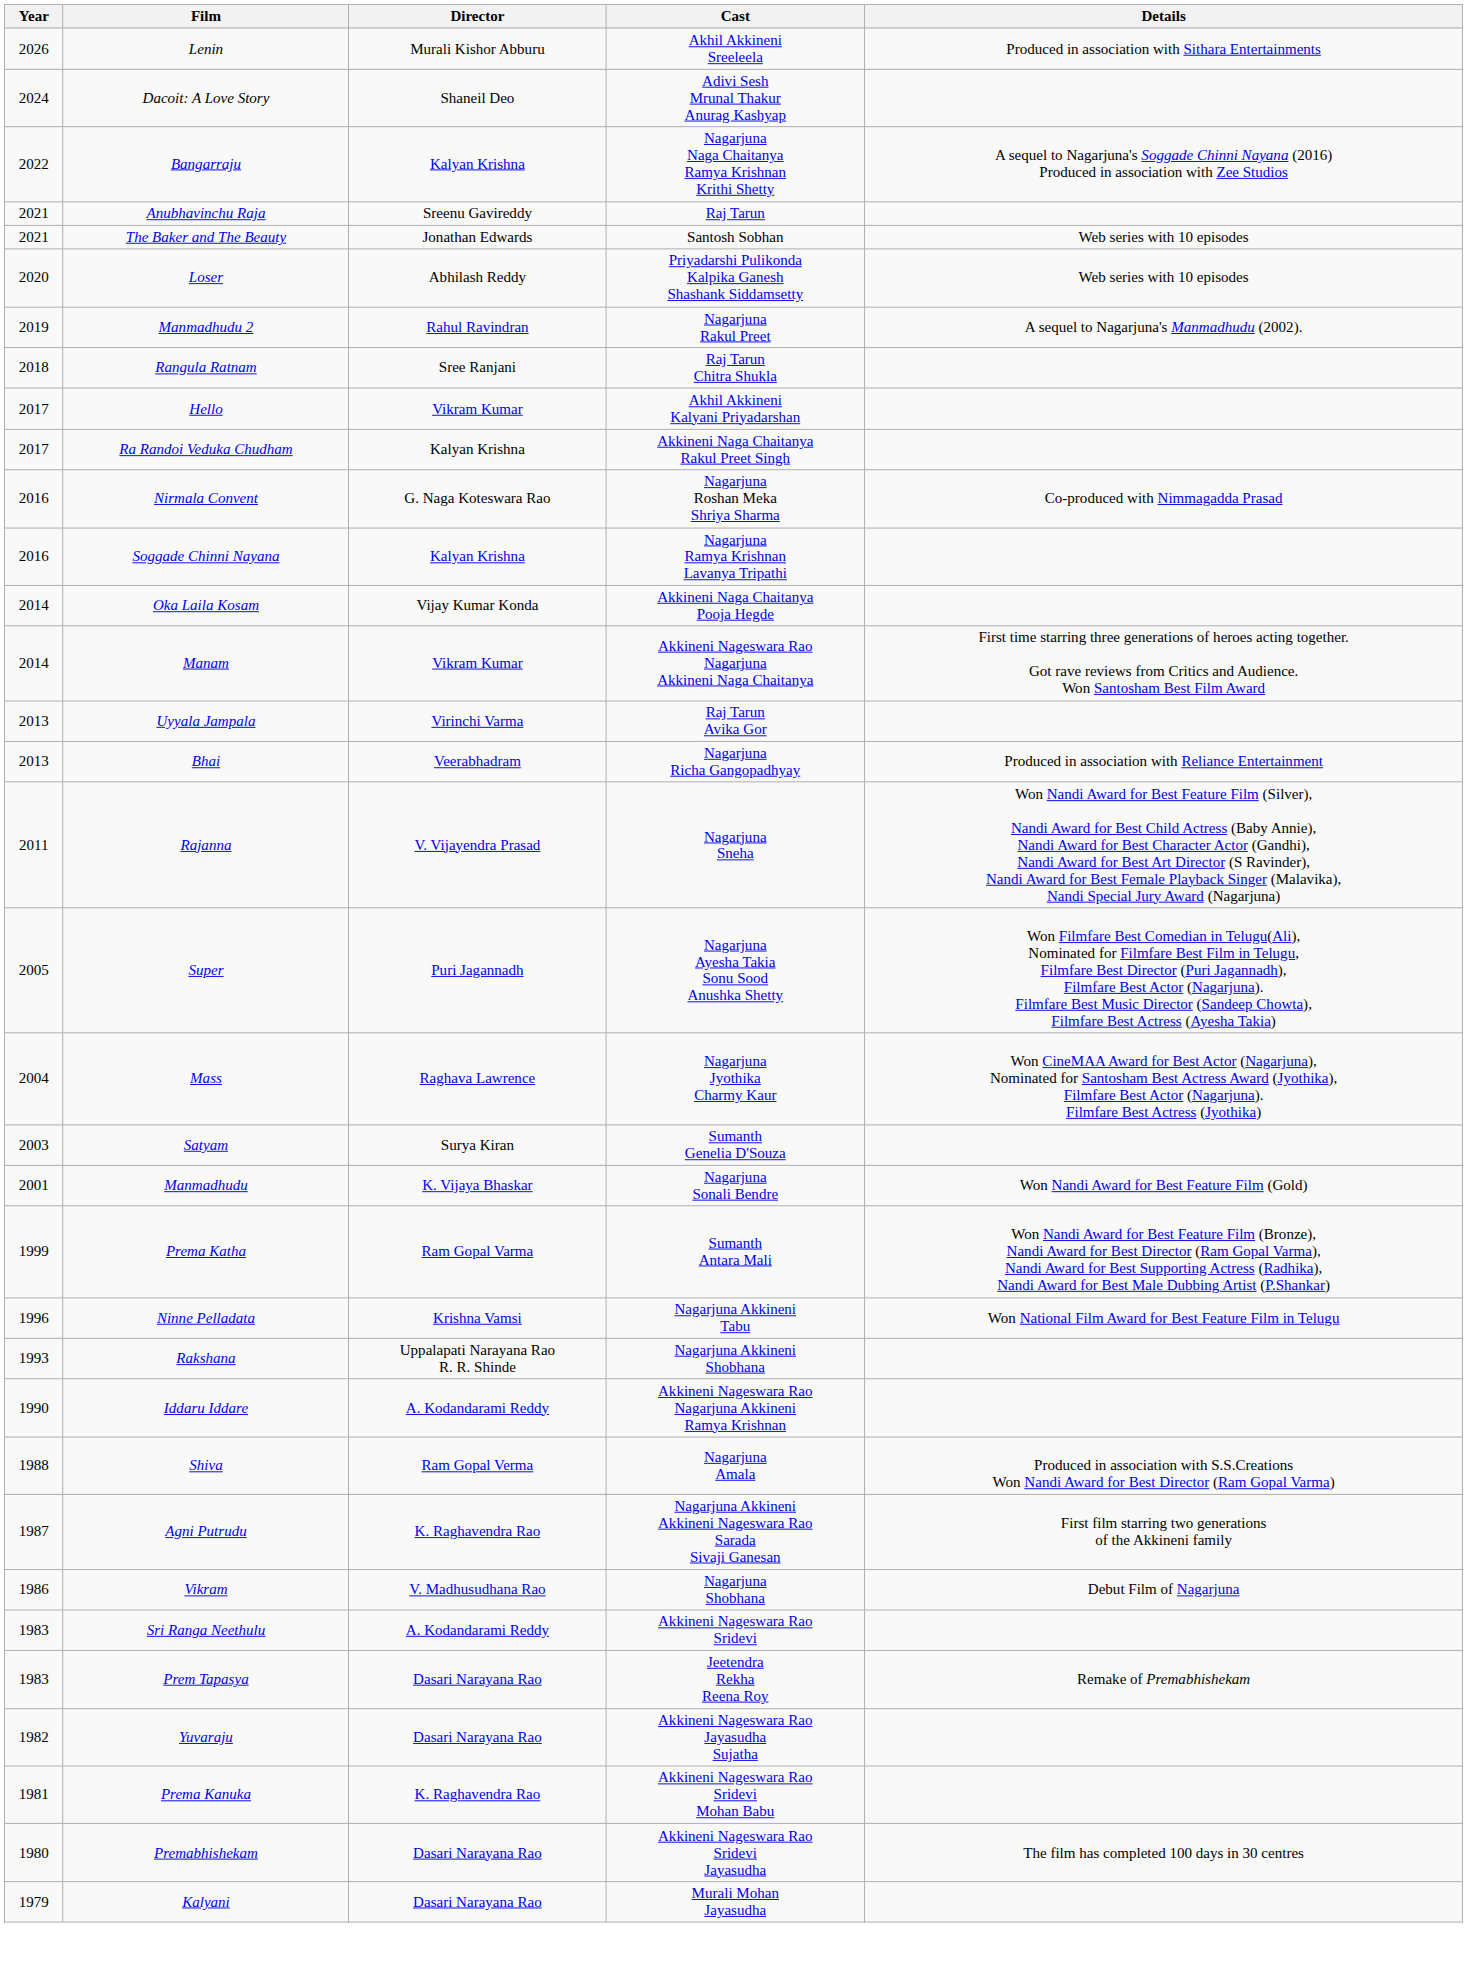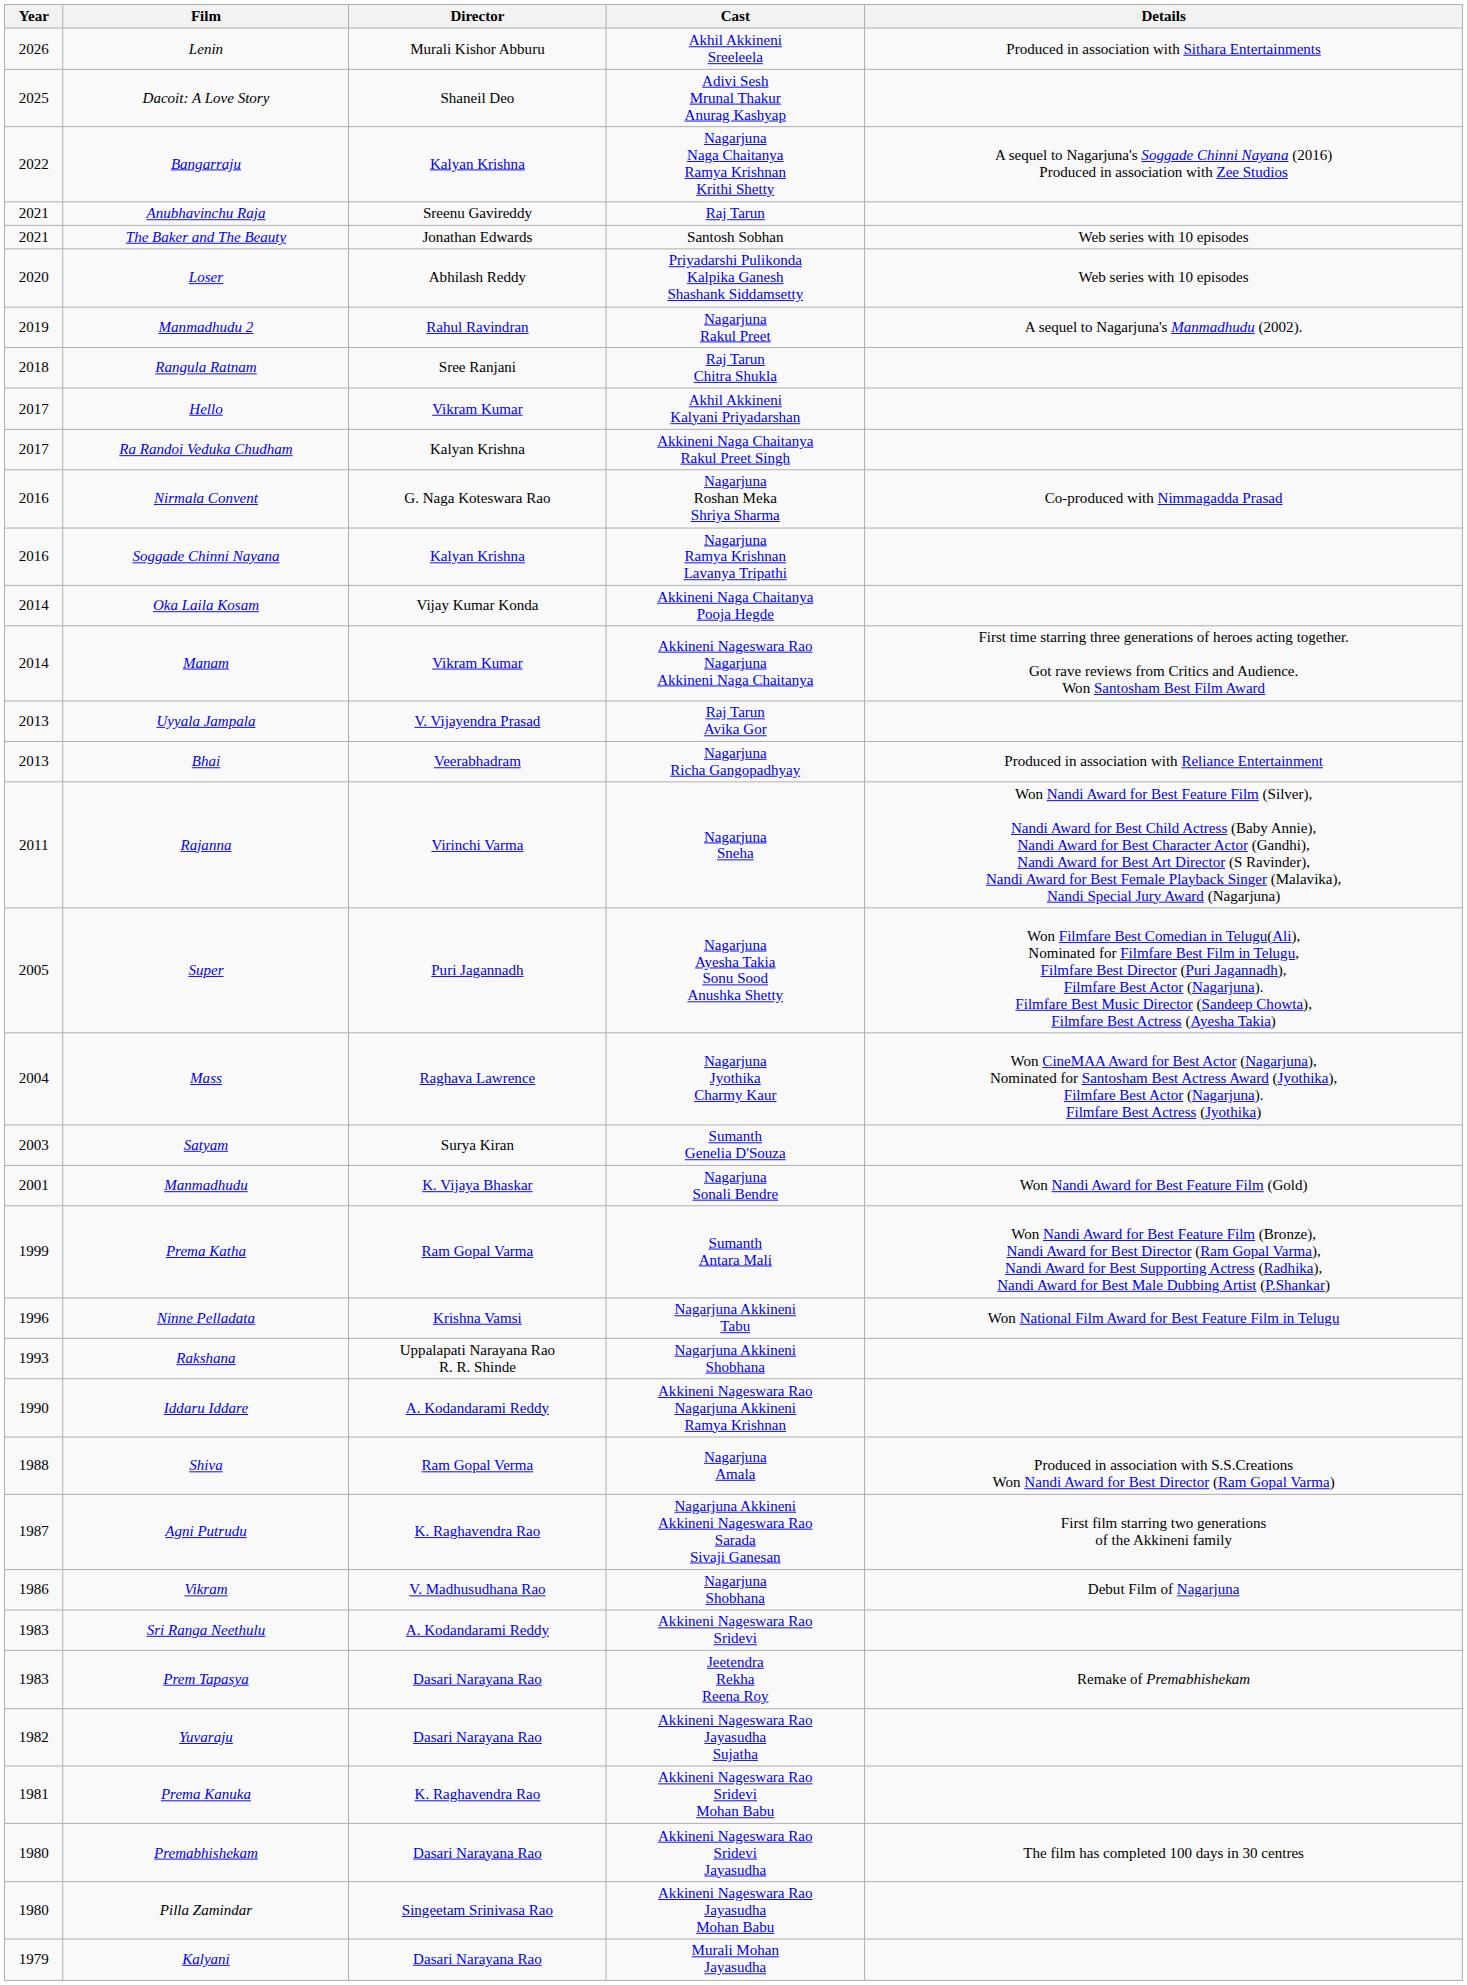(34, 97) 2024 -> (34, 97) 2025
(477, 721) Virinchi Varma -> (477, 721) V. Vijayendra Prasad
(477, 844) V. Vijayendra Prasad -> (477, 844) Virinchi Varma
+ row: (206, 1910)
